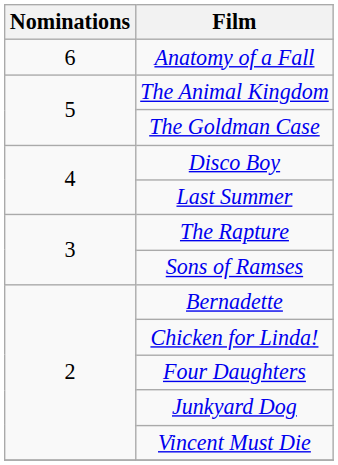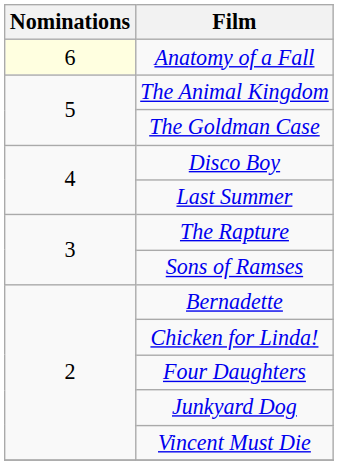(70, 57) no background -> (70, 57) lightyellow background
